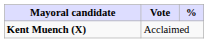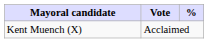(46, 29) bold -> (44, 29) normal
